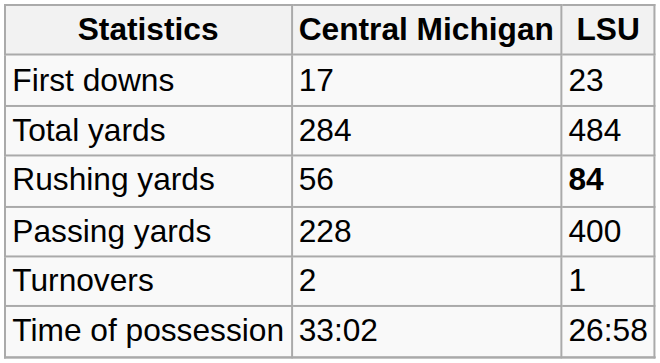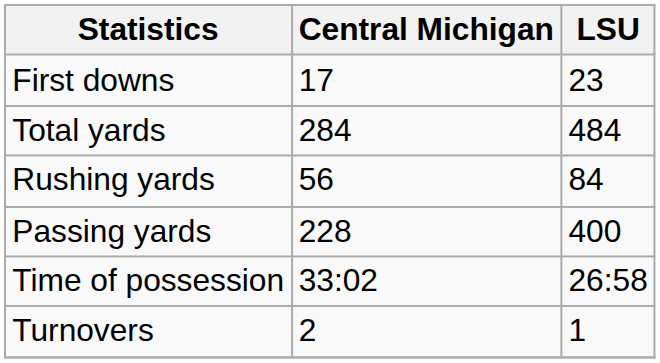(586, 180) bold -> (586, 180) normal
rows swapped: (83, 280) <-> (148, 331)
